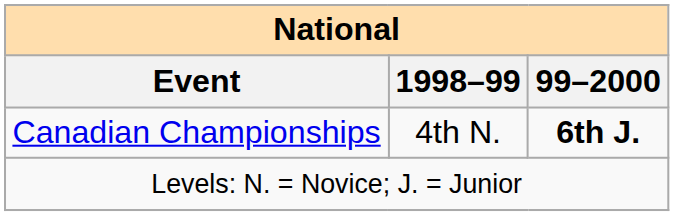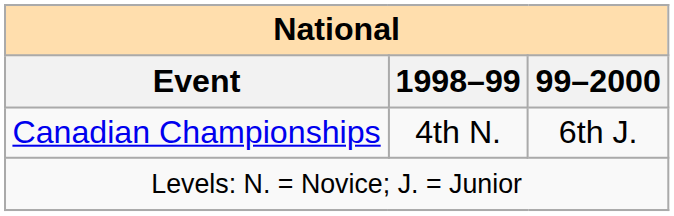(598, 132) bold -> (598, 132) normal
